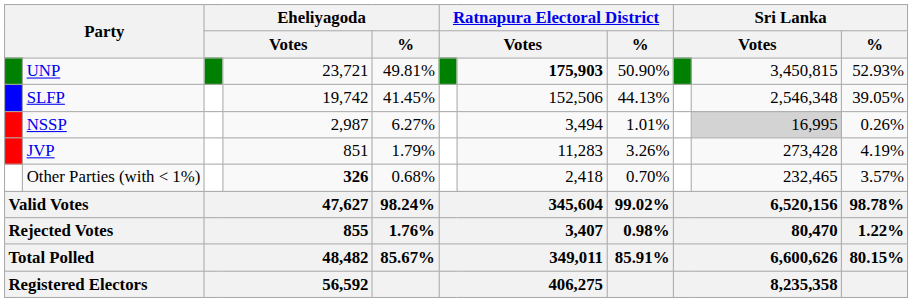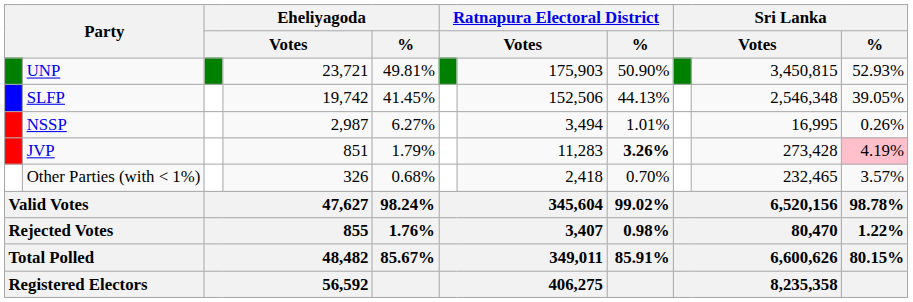(576, 71) bold -> (576, 71) normal
(814, 124) lightgrey background -> (814, 124) no background
(648, 151) normal -> (646, 151) bold
(882, 151) no background -> (882, 151) pink background
(356, 177) bold -> (356, 177) normal
